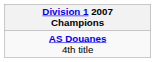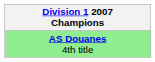(78, 44) no background -> (78, 44) lightgreen background
